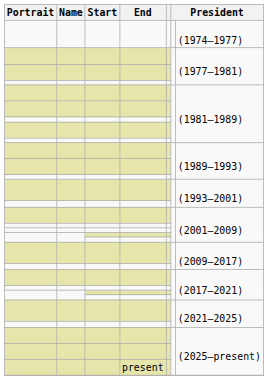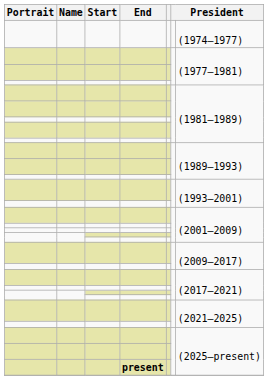(143, 367) normal -> (143, 367) bold
